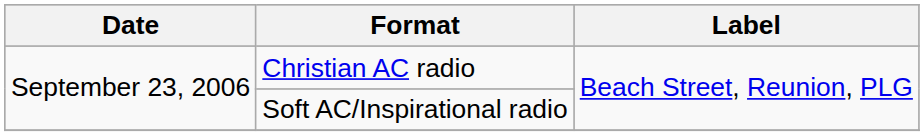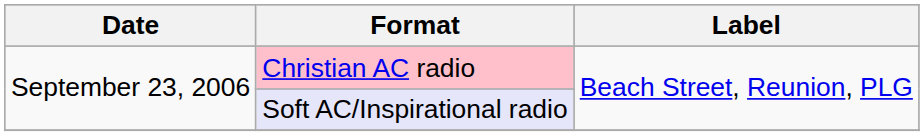(369, 67) no background -> (369, 67) pink background
(415, 109) no background -> (415, 109) lavender background
